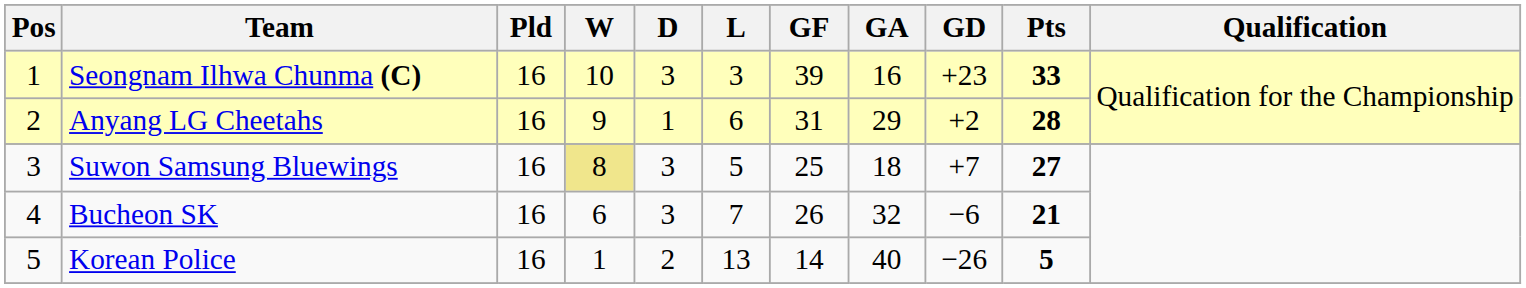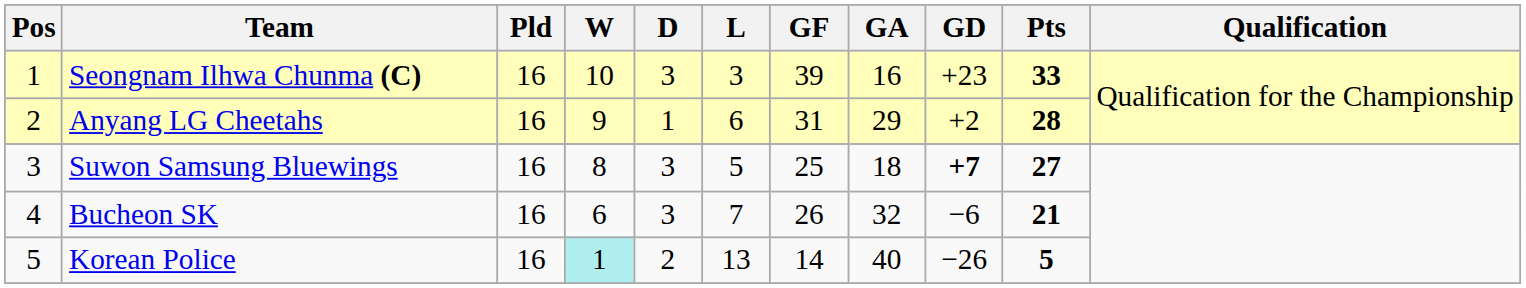(599, 167) khaki background -> (599, 167) no background
(964, 167) normal -> (964, 167) bold
(599, 259) no background -> (599, 259) paleturquoise background
